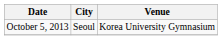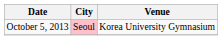(84, 27) no background -> (84, 27) pink background
